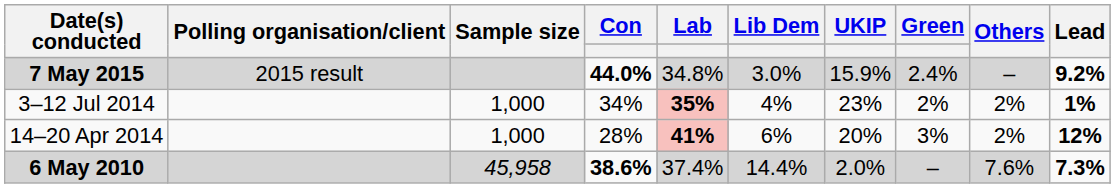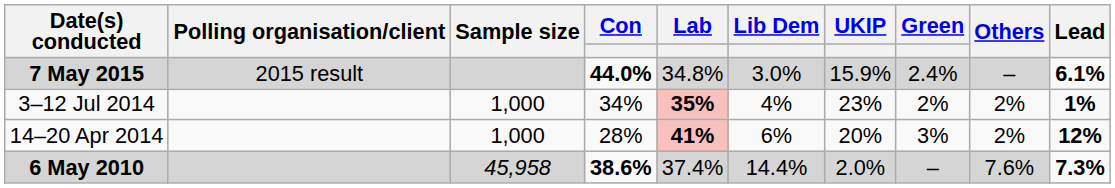(1080, 73) 9.2% -> (1080, 73) 6.1%
